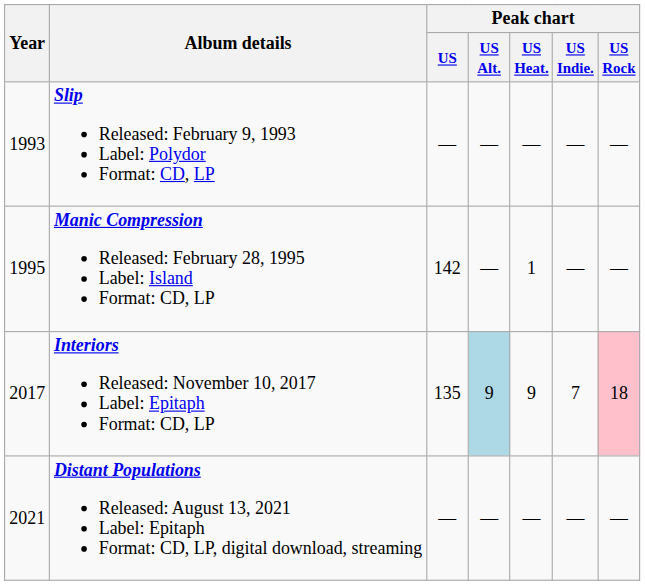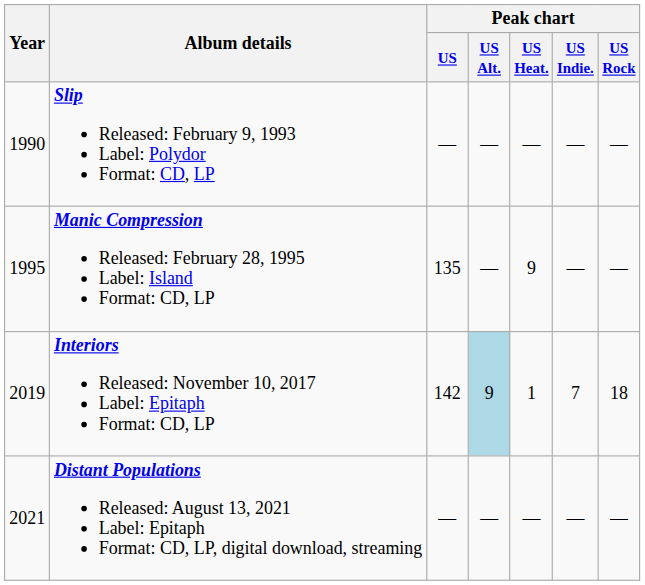(27, 143) 1993 -> (27, 143) 1990
(447, 268) 142 -> (447, 268) 135
(531, 268) 1 -> (531, 268) 9
(27, 393) 2017 -> (27, 393) 2019
(447, 393) 135 -> (447, 393) 142
(531, 393) 9 -> (531, 393) 1
(619, 393) pink background -> (619, 393) no background
